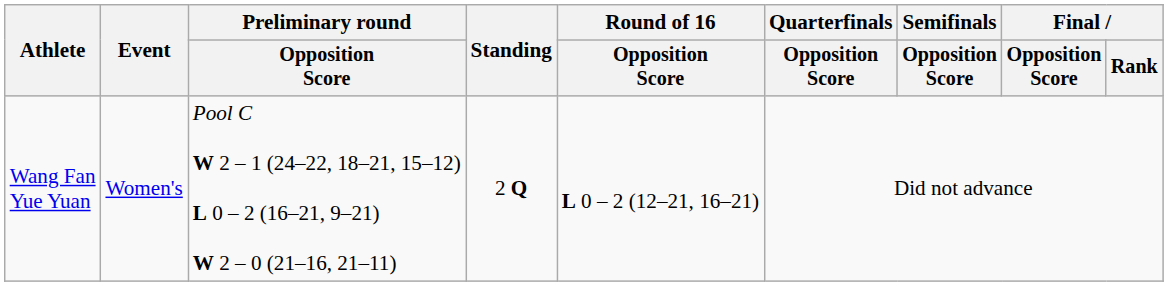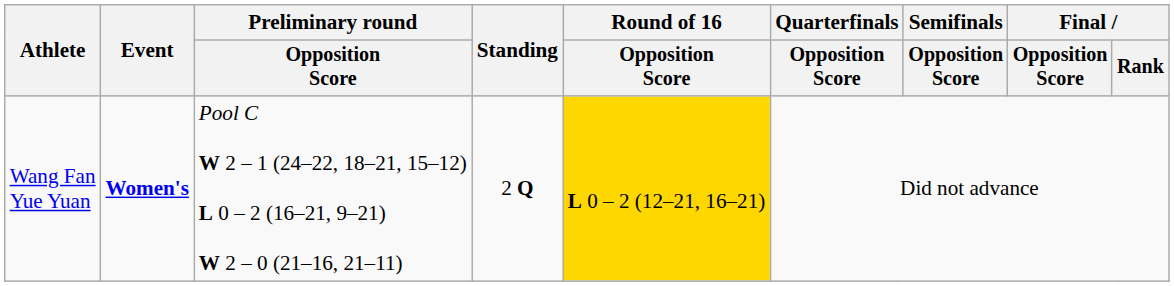(144, 188) normal -> (147, 188) bold
(660, 201) no background -> (667, 201) gold background
